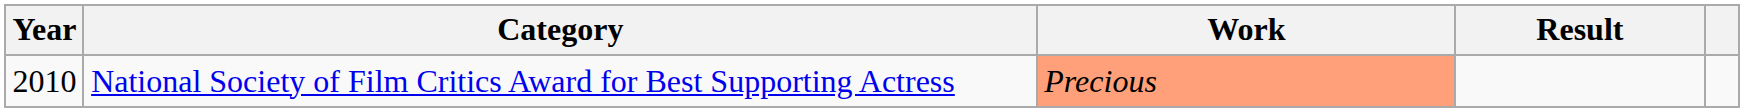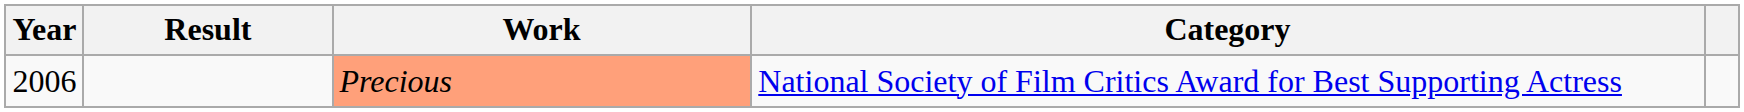columns swapped: (560, 29) <-> (1580, 29)
(44, 80) 2010 -> (44, 80) 2006
